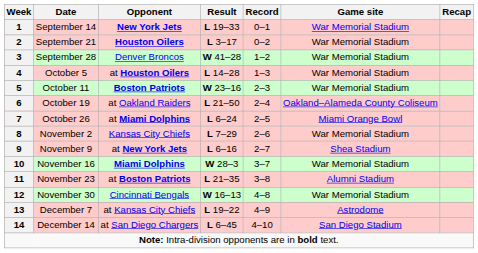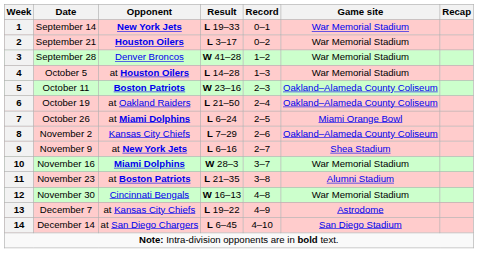(360, 88) War Memorial Stadium -> (360, 88) Oakland–Alameda County Coliseum
(360, 133) War Memorial Stadium -> (360, 133) Oakland–Alameda County Coliseum
